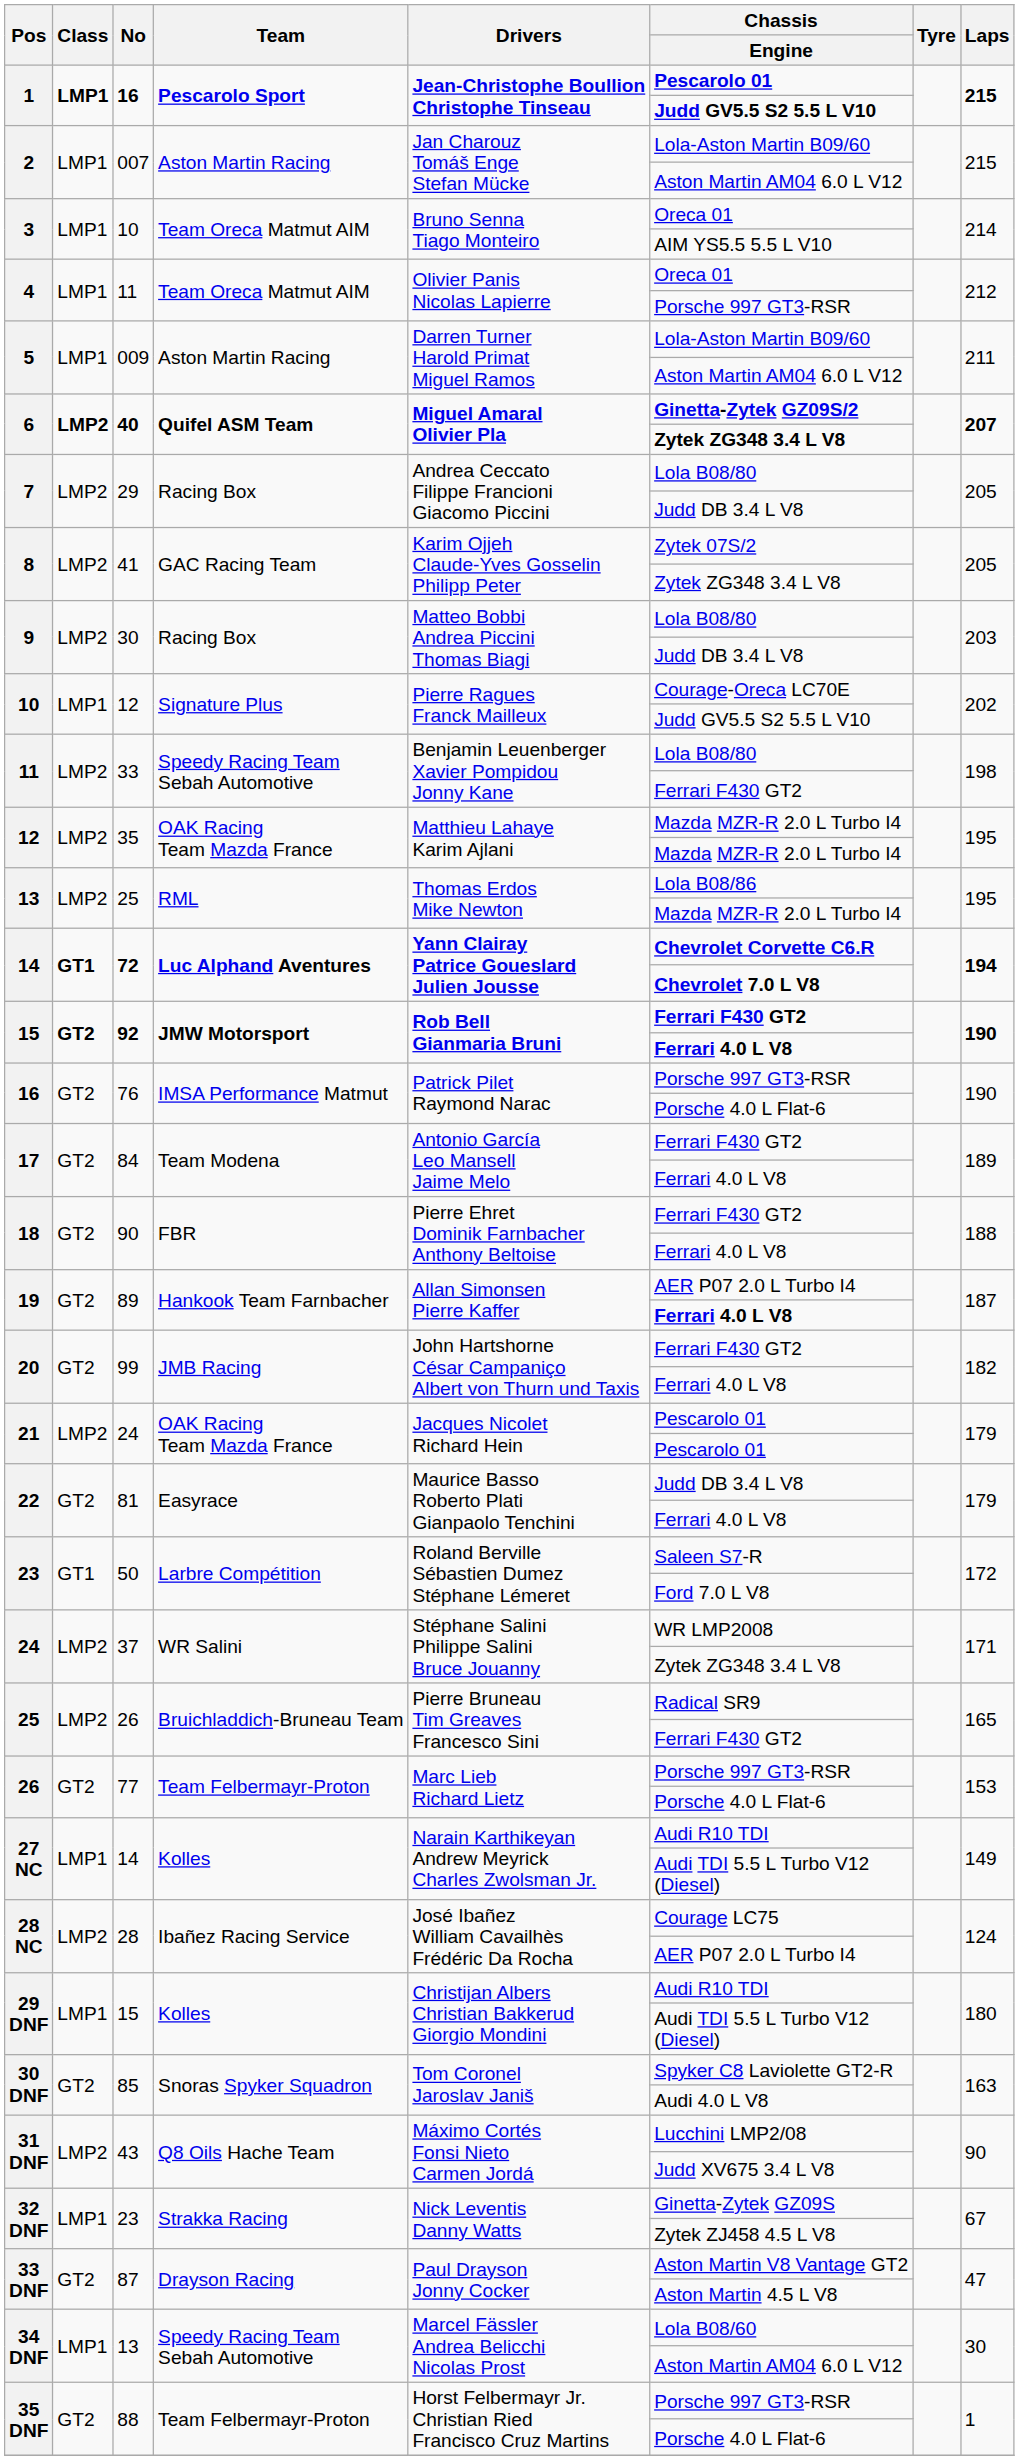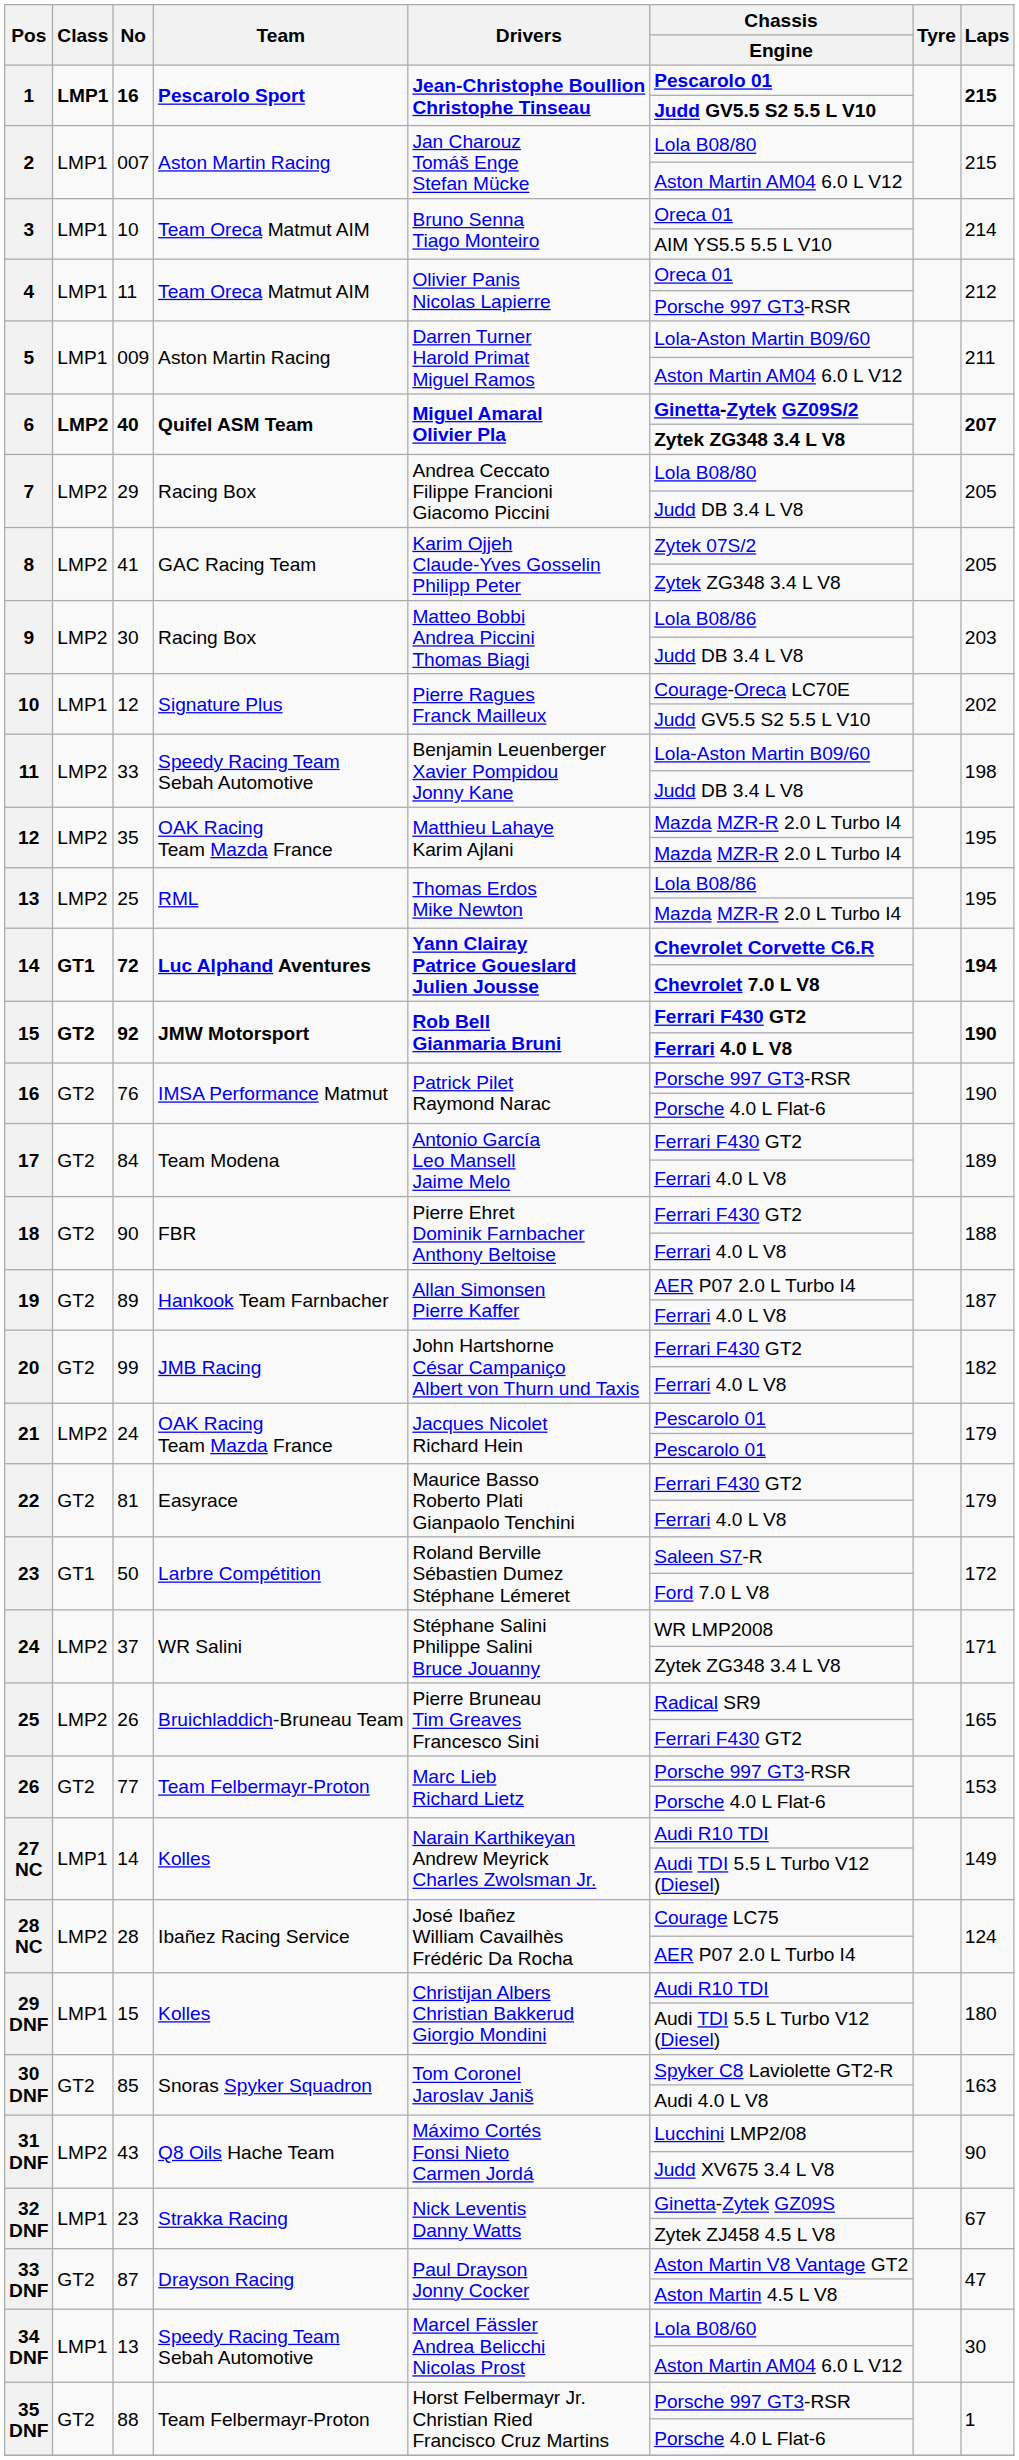(762, 144) Lola-Aston Martin B09/60 -> (705, 144) Lola B08/80
(705, 619) Lola B08/80 -> (705, 619) Lola B08/86
(705, 753) Lola B08/80 -> (762, 753) Lola-Aston Martin B09/60
(728, 789) Ferrari F430 GT2 -> (729, 789) Judd DB 3.4 L V8
(723, 1315) bold -> (720, 1315) normal
(729, 1482) Judd DB 3.4 L V8 -> (728, 1482) Ferrari F430 GT2
